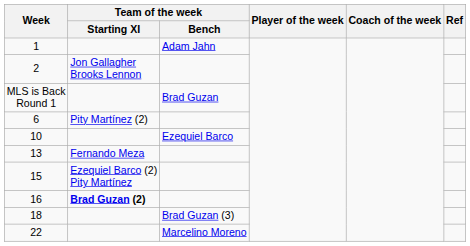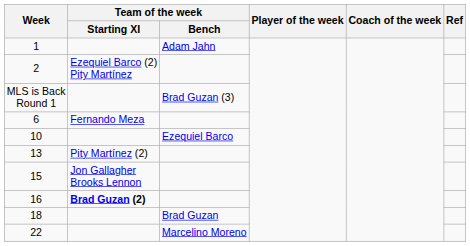(106, 69) Jon Gallagher Brooks Lennon -> (114, 69) Ezequiel Barco (2) Pity Martínez
(190, 97) Brad Guzan -> (198, 97) Brad Guzan (3)
(109, 120) Pity Martínez (2) -> (107, 120) Fernando Meza
(107, 153) Fernando Meza -> (109, 153) Pity Martínez (2)
(114, 176) Ezequiel Barco (2) Pity Martínez -> (106, 176) Jon Gallagher Brooks Lennon
(198, 215) Brad Guzan (3) -> (190, 215) Brad Guzan
